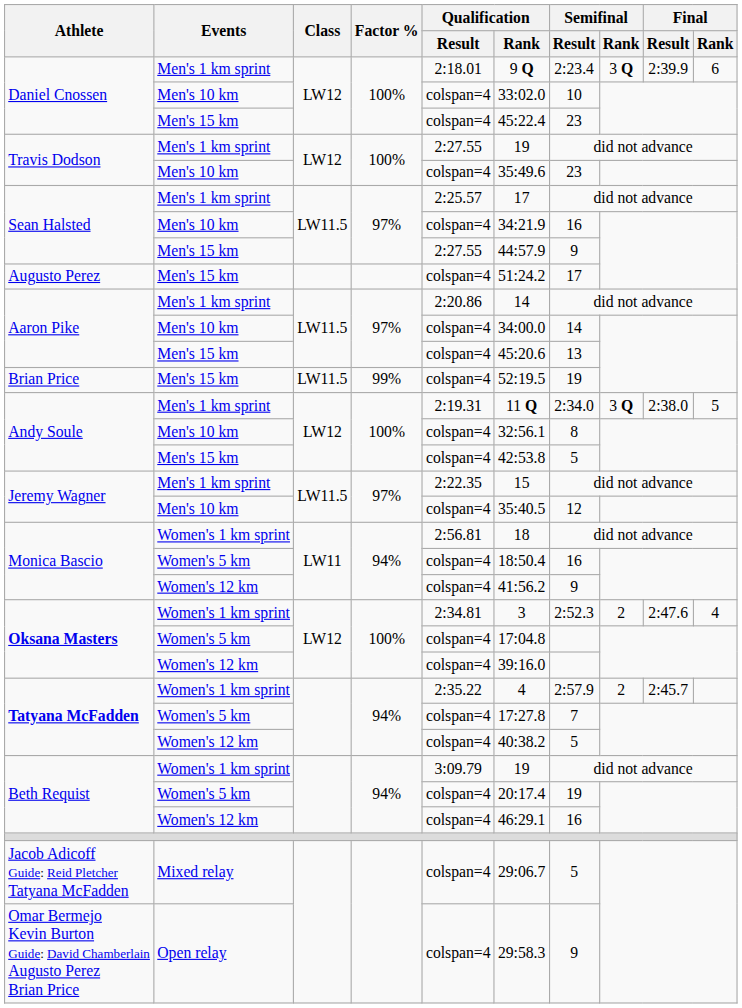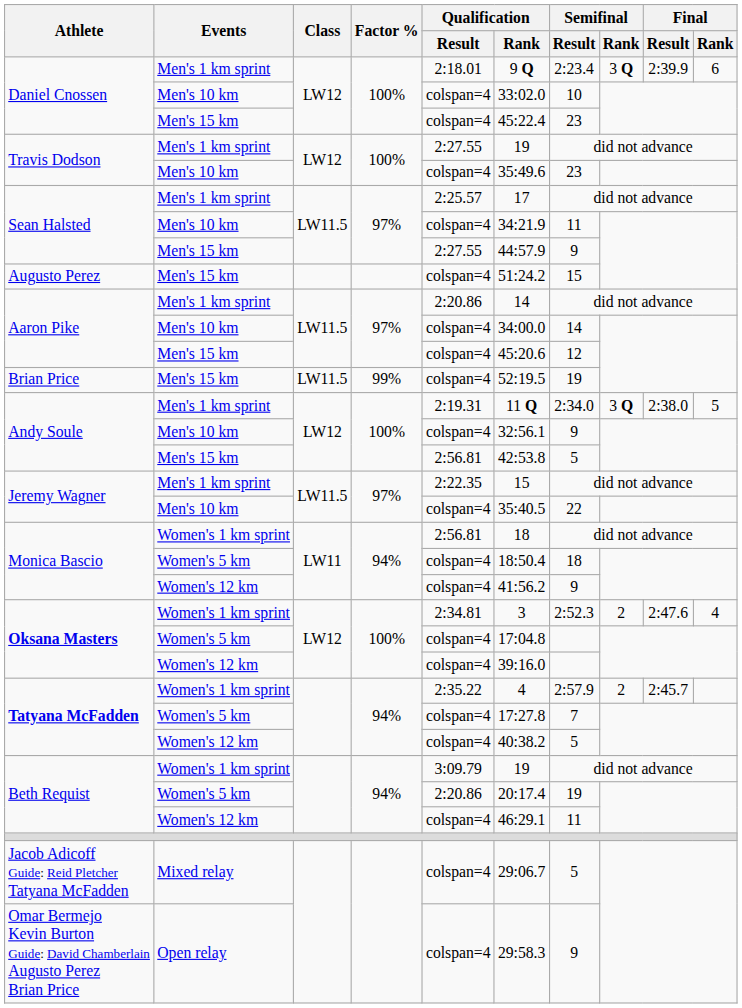(574, 224) 16 -> (574, 224) 11
(574, 276) 17 -> (574, 276) 15
(574, 354) 13 -> (574, 354) 12
(574, 432) 8 -> (574, 432) 9
(458, 457) colspan=4 -> (458, 457) 2:56.81
(574, 509) 12 -> (574, 509) 22
(574, 561) 16 -> (574, 561) 18
(458, 794) colspan=4 -> (458, 794) 2:20.86
(574, 820) 16 -> (574, 820) 11
